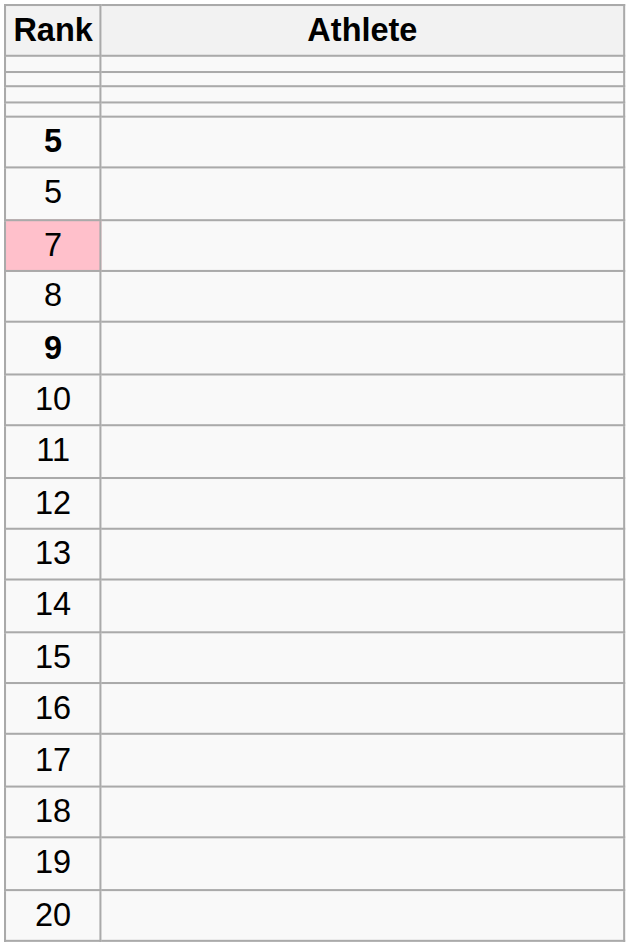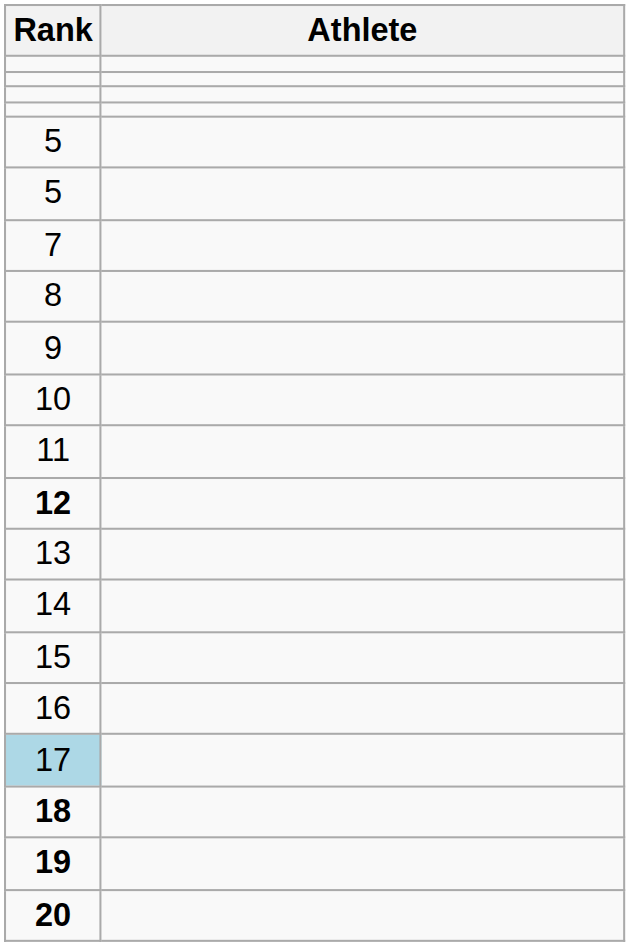(53, 141) bold -> (53, 141) normal
(53, 244) pink background -> (53, 244) no background
(53, 347) bold -> (53, 347) normal
(53, 502) normal -> (53, 502) bold
(53, 759) no background -> (53, 759) lightblue background
(53, 811) normal -> (53, 811) bold
(53, 862) normal -> (53, 862) bold
(53, 914) normal -> (53, 914) bold
